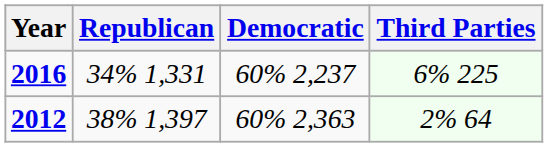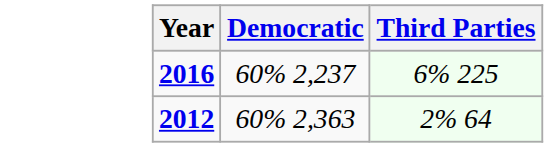- column: (147, 27)
